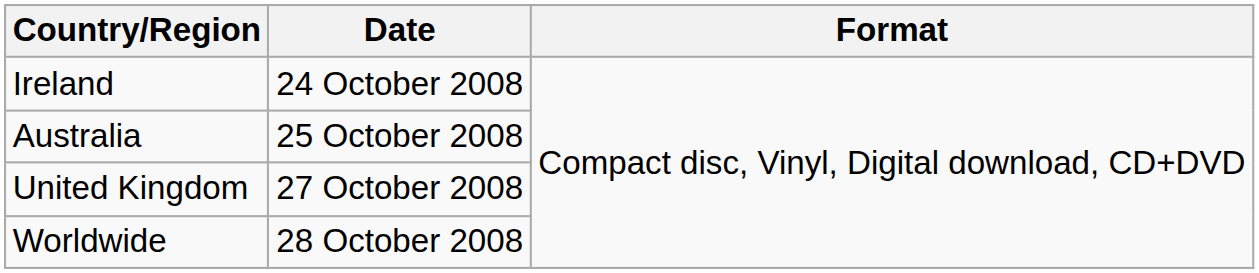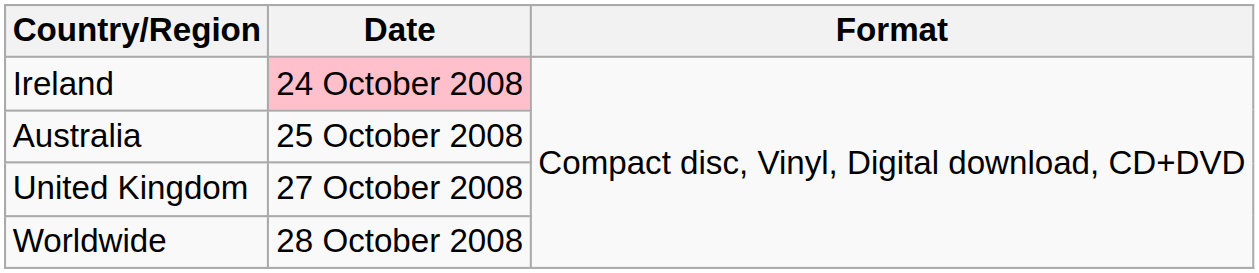(400, 83) no background -> (400, 83) pink background
